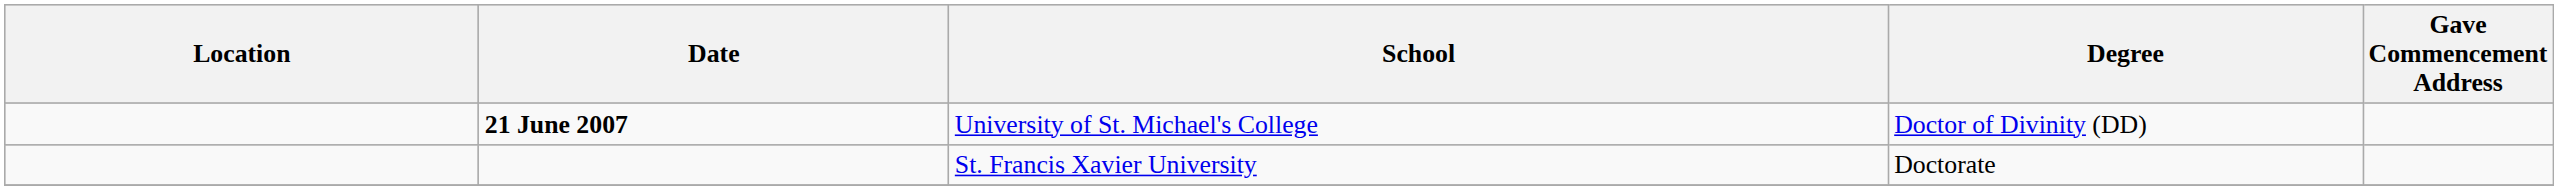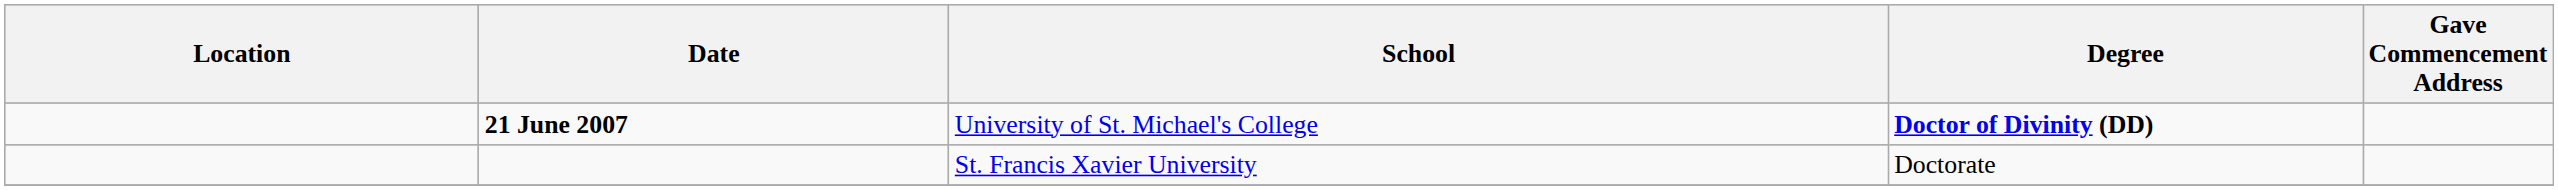(2020, 123) normal -> (2024, 123) bold
